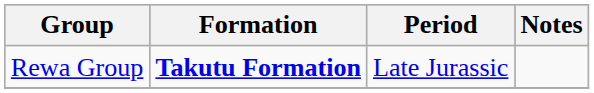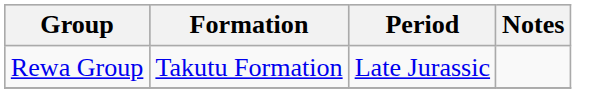(258, 66) bold -> (249, 66) normal
